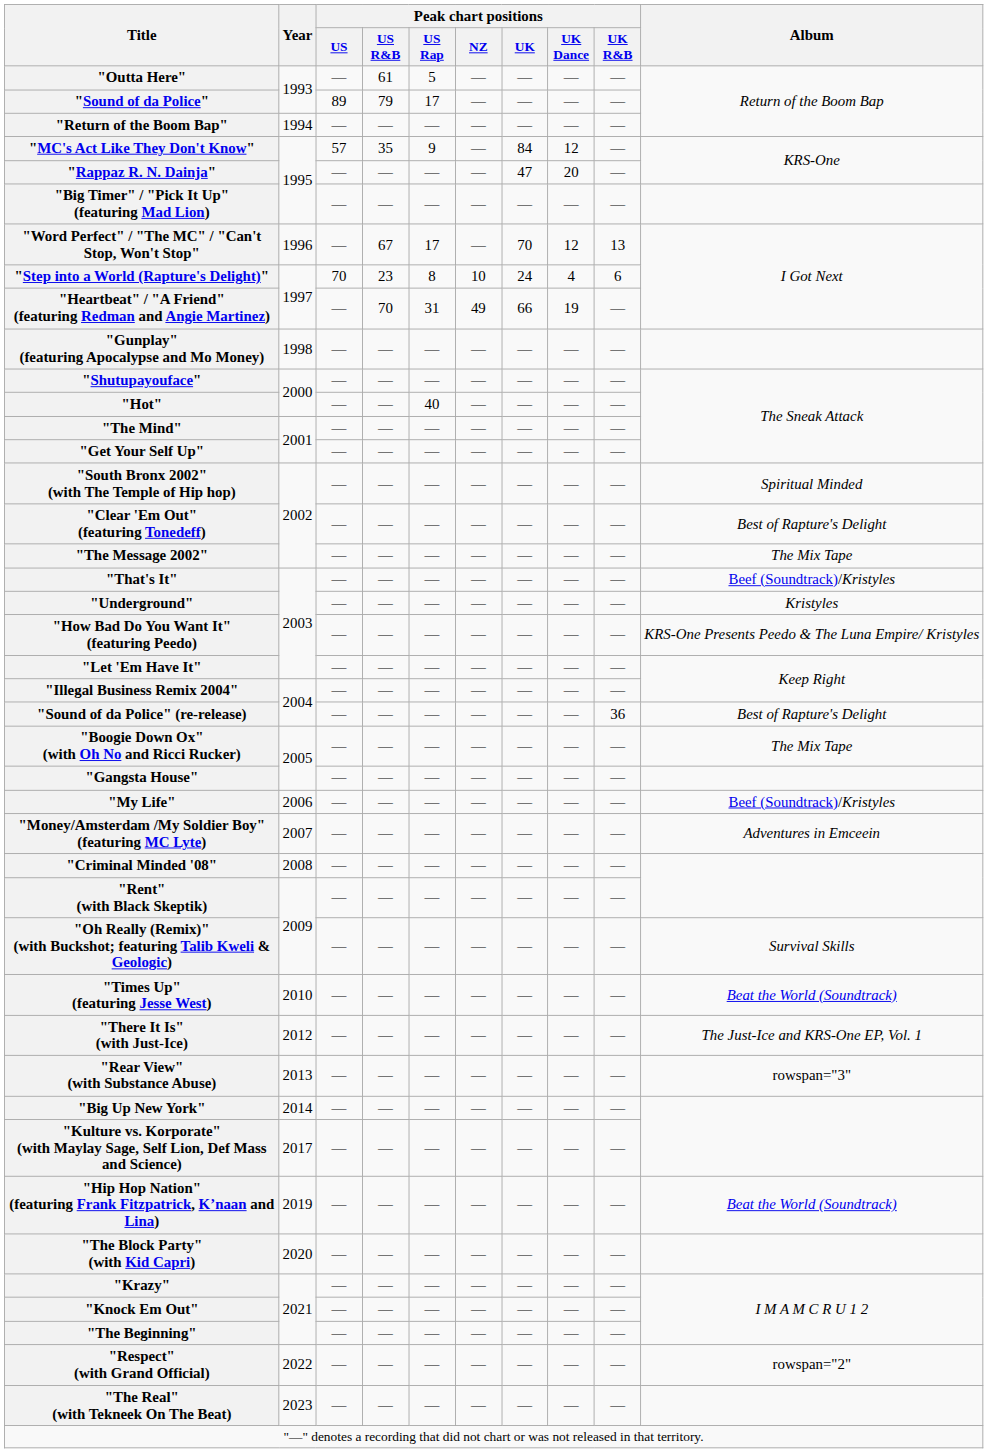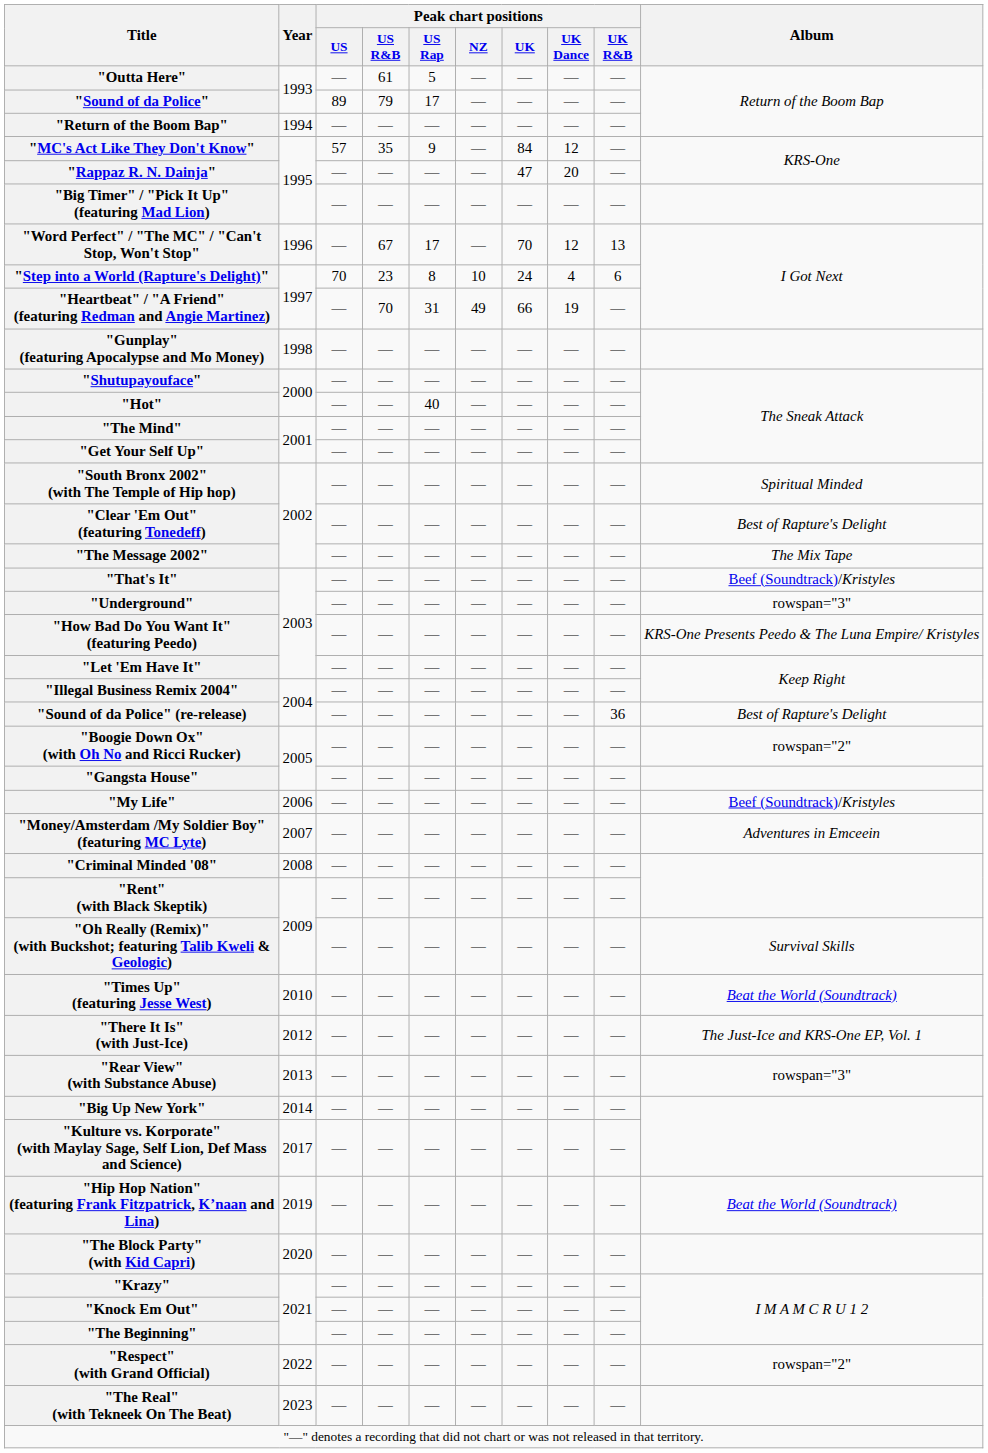(812, 603) Kristyles -> (812, 603) rowspan="3"
(812, 746) The Mix Tape -> (812, 746) rowspan="2"
